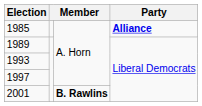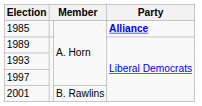(82, 93) bold -> (80, 93) normal
